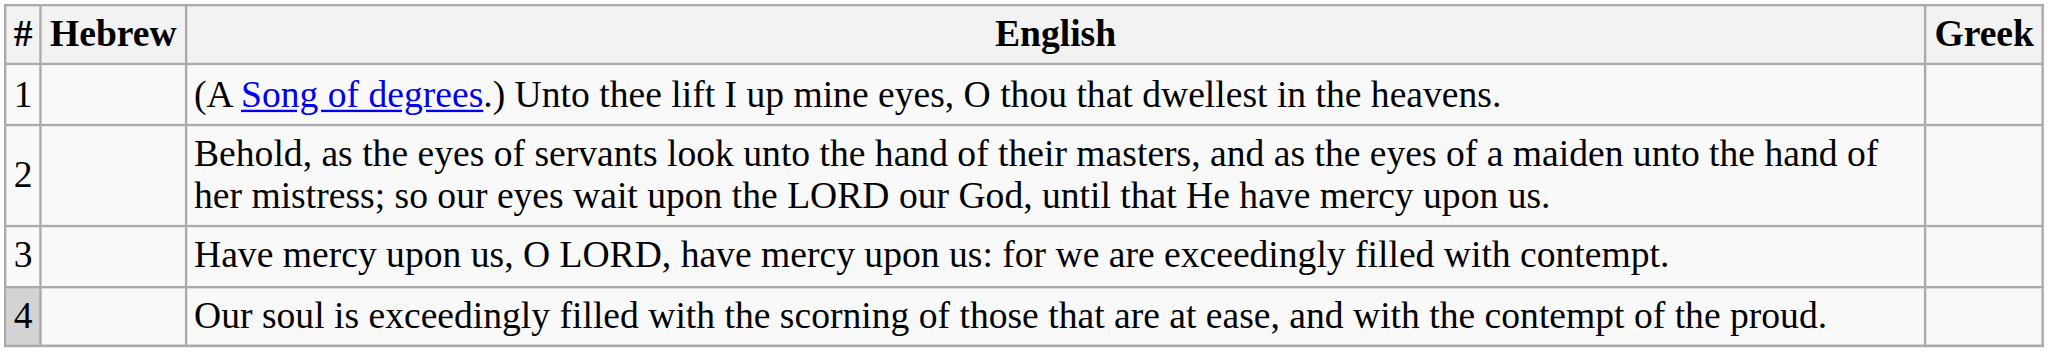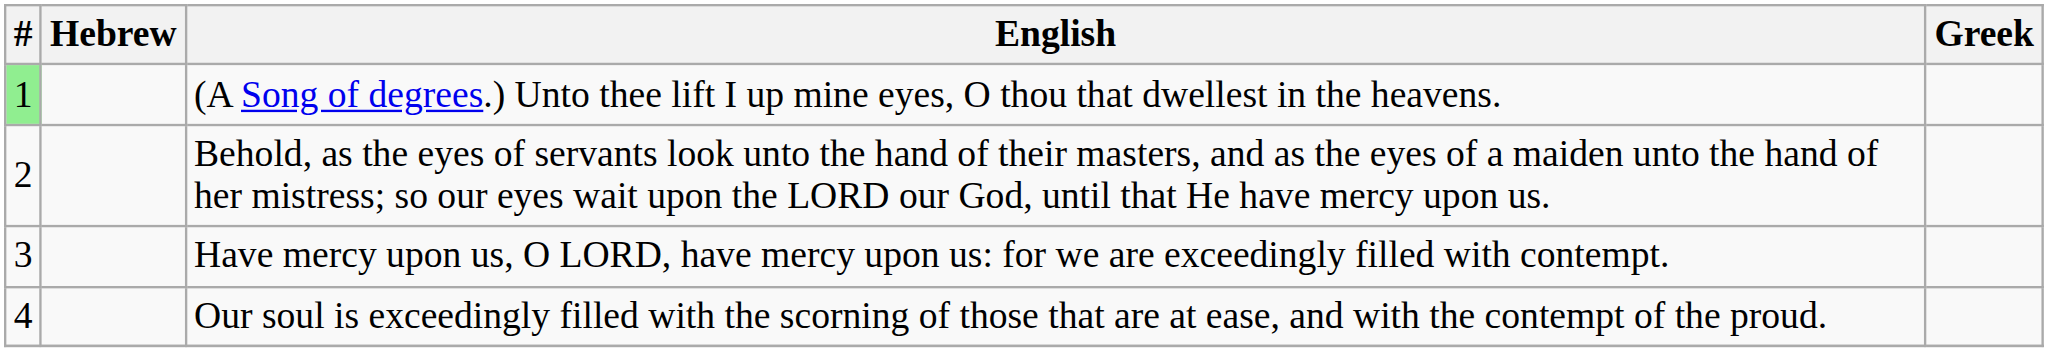(23, 93) no background -> (23, 93) lightgreen background
(23, 315) lightgrey background -> (23, 315) no background
